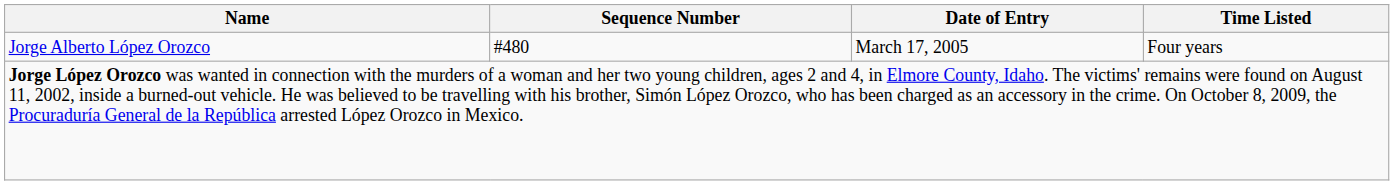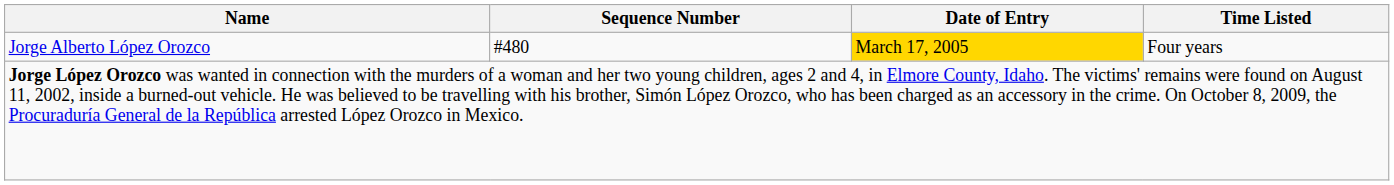(912, 46) no background -> (912, 46) gold background
